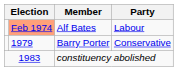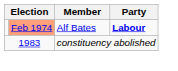(129, 27) normal -> (129, 27) bold
- row: (83, 43)
